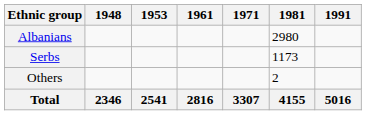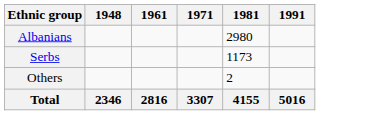- column: (154, 15)
